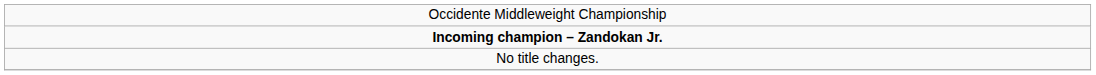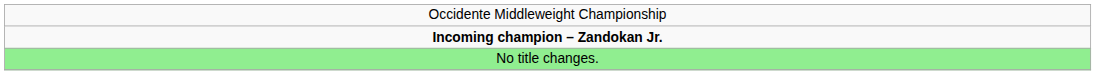(548, 59) no background -> (548, 59) lightgreen background
